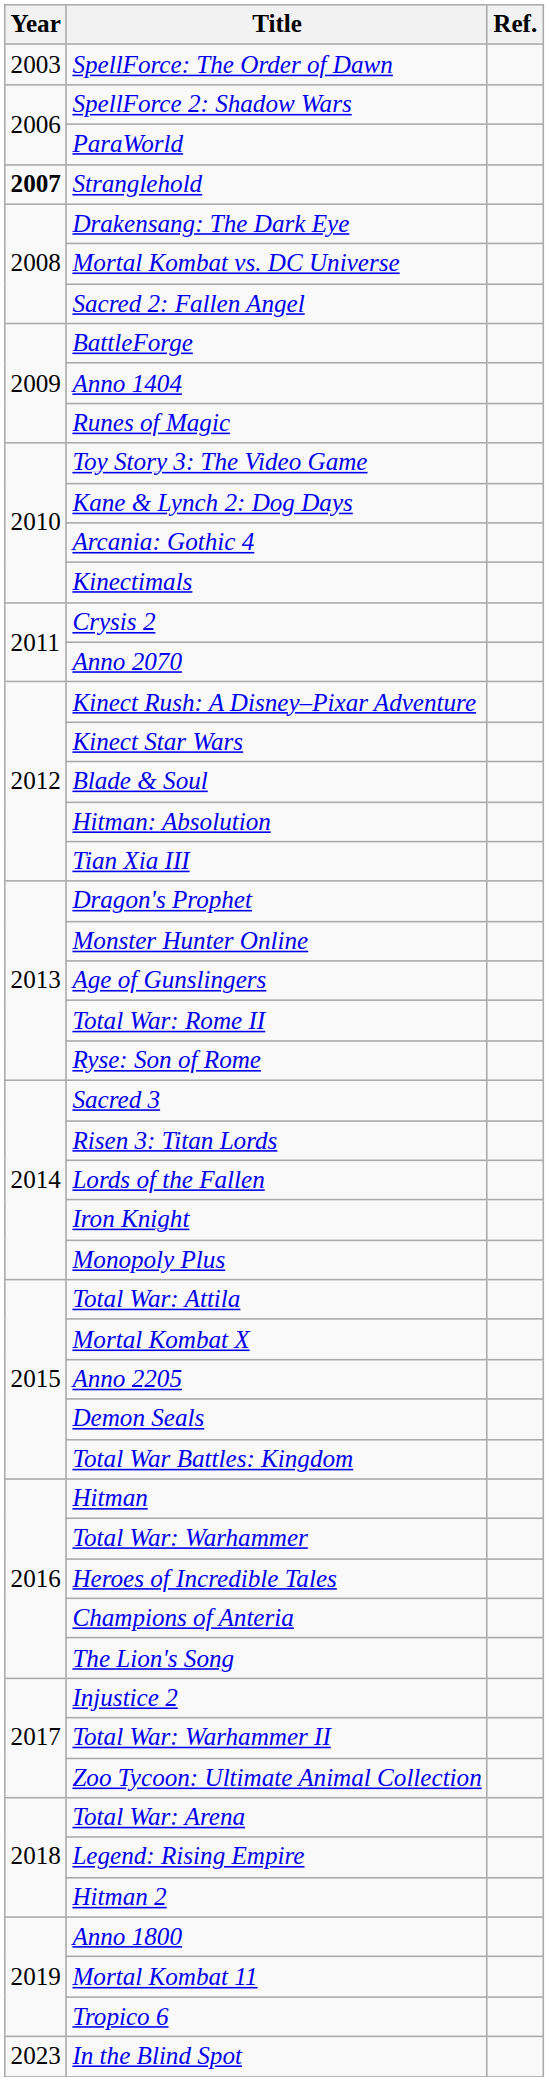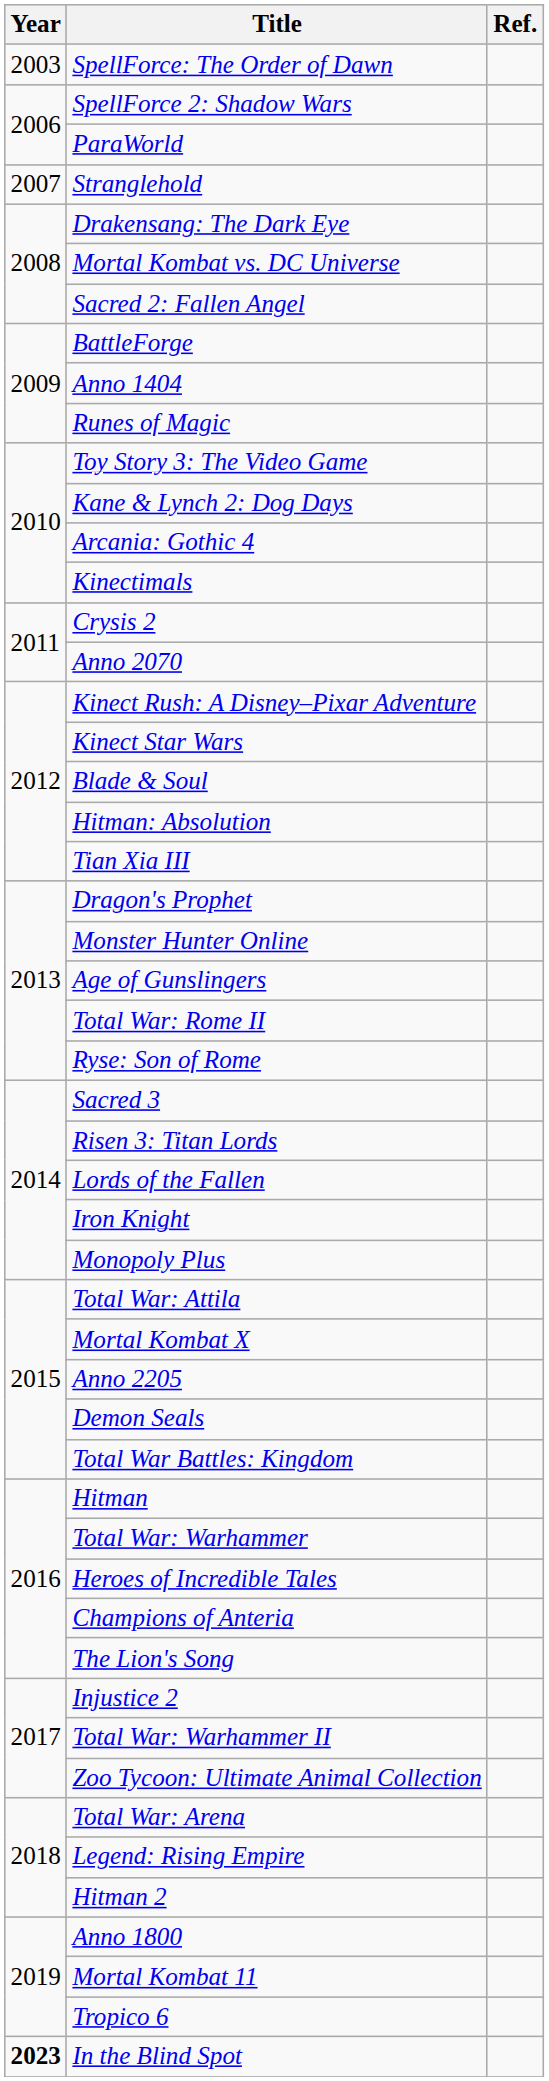(36, 183) bold -> (36, 183) normal
(36, 2056) normal -> (36, 2056) bold
